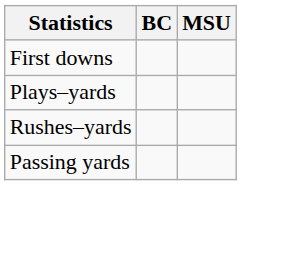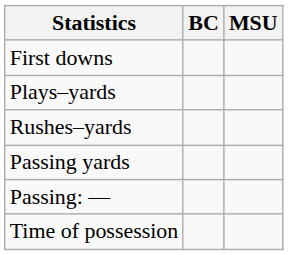+ row: (60, 196)
+ row: (94, 231)
